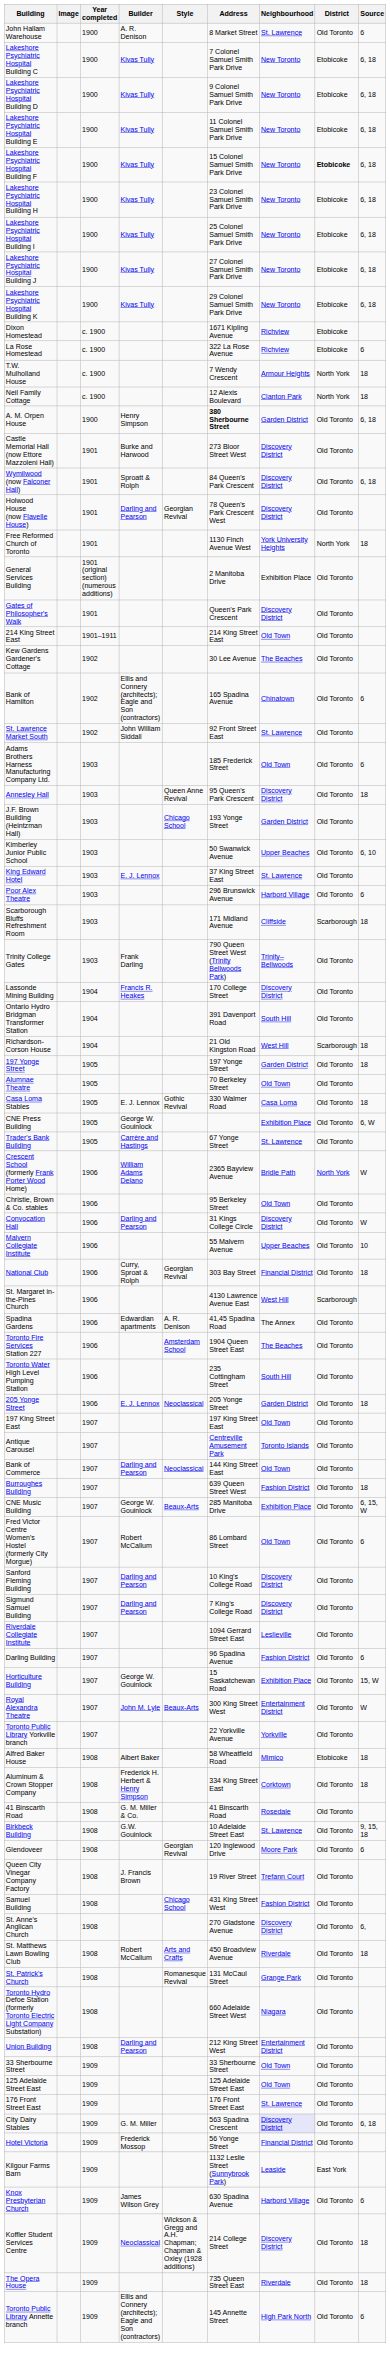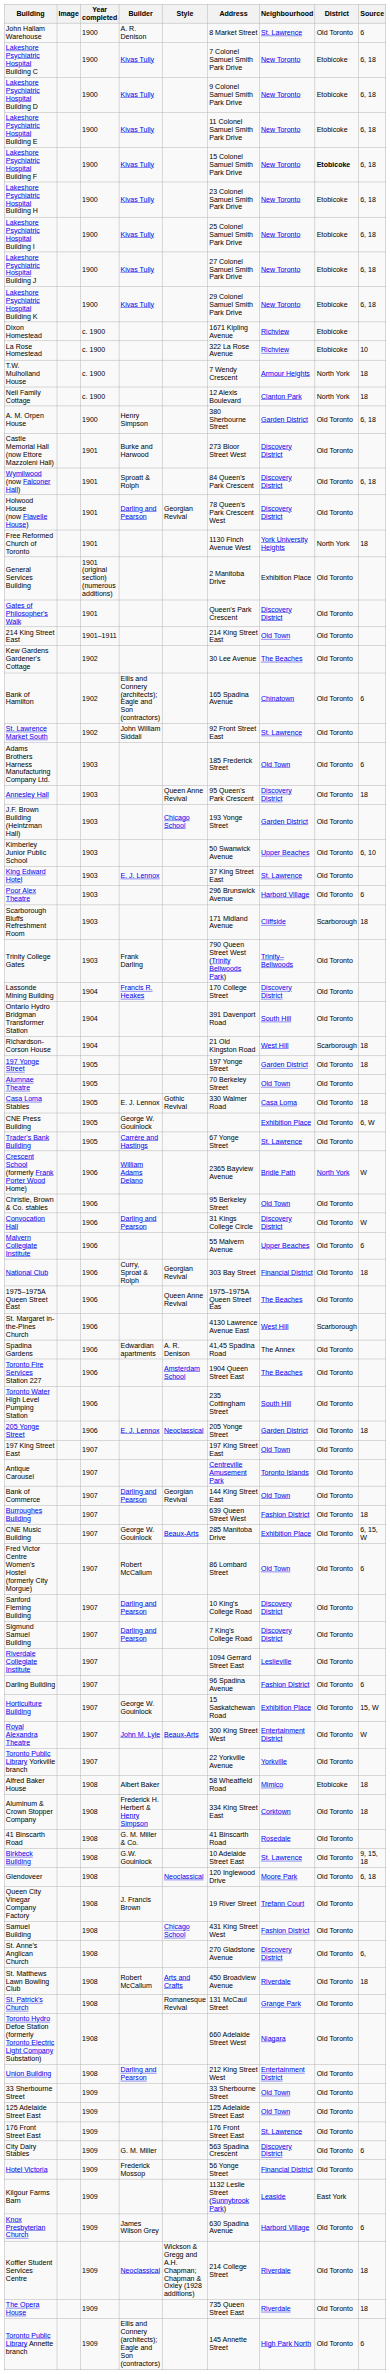(362, 350) 6 -> (364, 350) 10
(229, 419) bold -> (228, 419) normal
(364, 1245) 10 -> (362, 1245) 6
+ row: (27, 1299)
(184, 1469) Neoclassical -> (178, 1496) Georgian Revival
(178, 1850) Georgian Revival -> (184, 1877) Neoclassical
(362, 1850) 6 -> (368, 1877) 6, 18
(276, 2123) lavender background -> (276, 2150) no background
(368, 2123) 6, 18 -> (362, 2150) 6
(276, 2243) Discovery District -> (276, 2270) Riverdale
